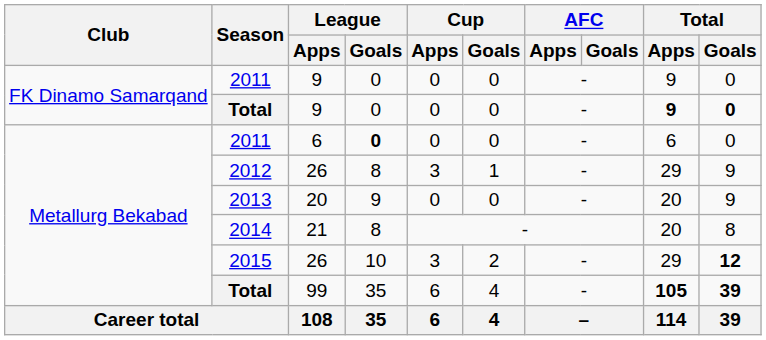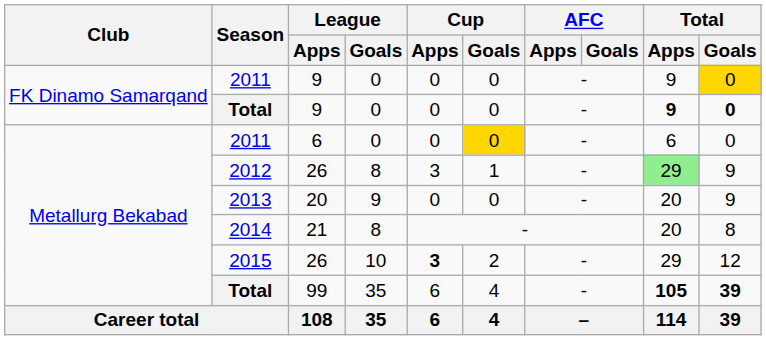(730, 80) no background -> (730, 80) gold background
(376, 140) bold -> (376, 140) normal
(494, 140) no background -> (494, 140) gold background
(671, 170) no background -> (671, 170) lightgreen background
(435, 260) normal -> (435, 260) bold
(730, 260) bold -> (730, 260) normal
